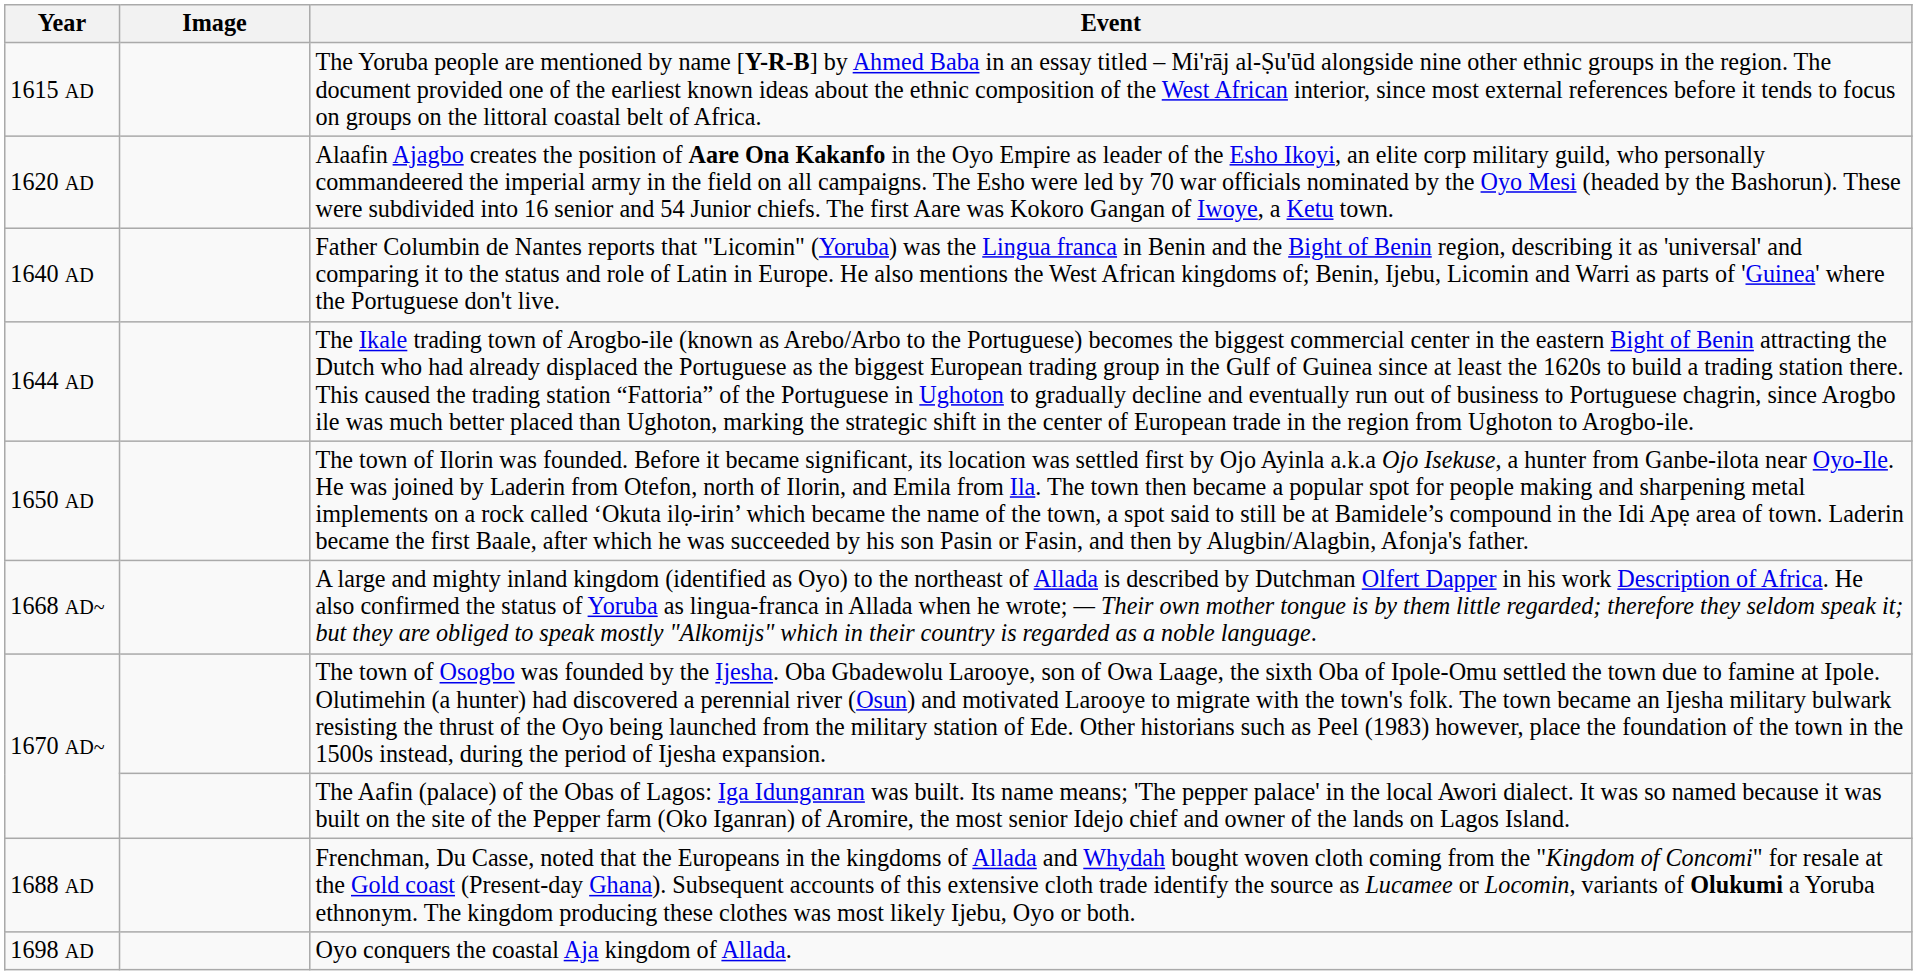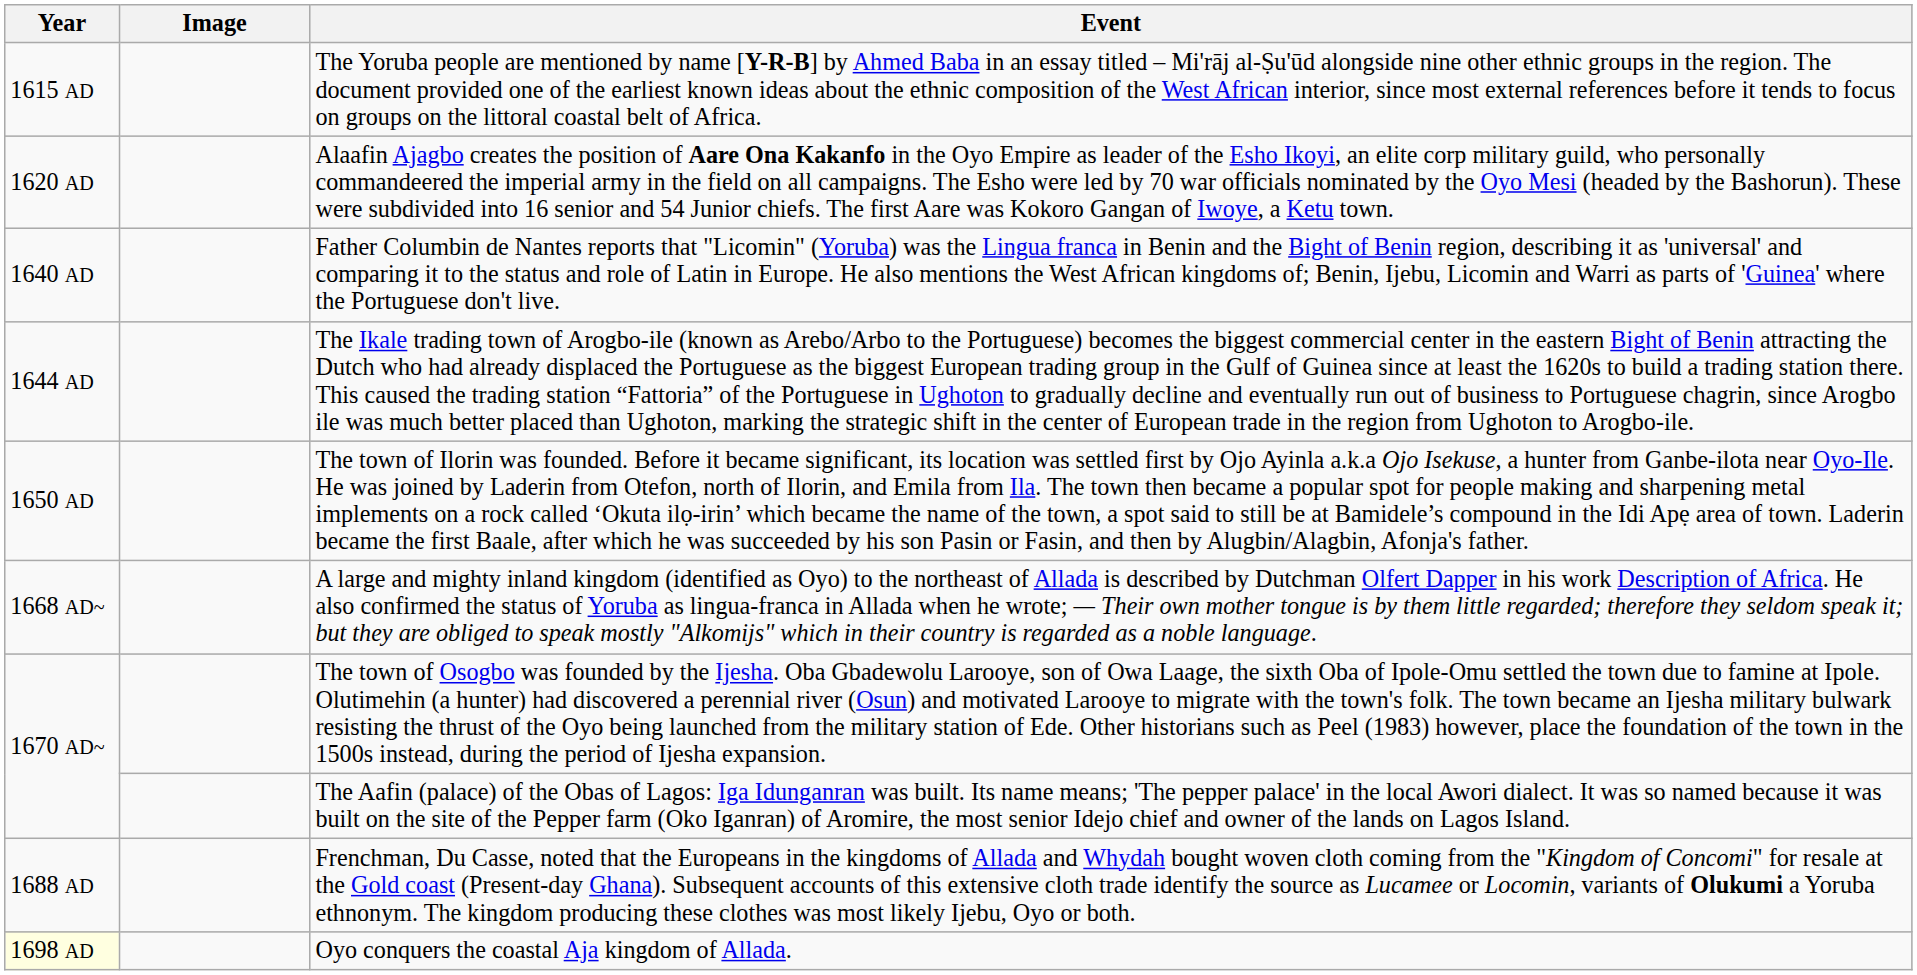(52, 950) no background -> (52, 950) lightyellow background
